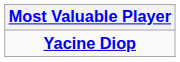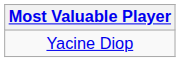(90, 43) bold -> (90, 43) normal
